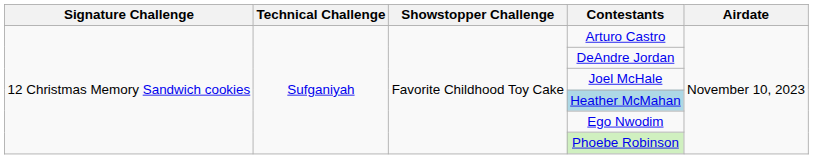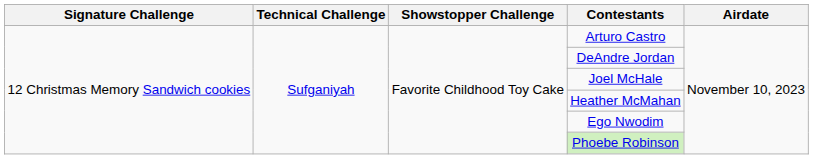(625, 100) lightblue background -> (625, 100) no background
